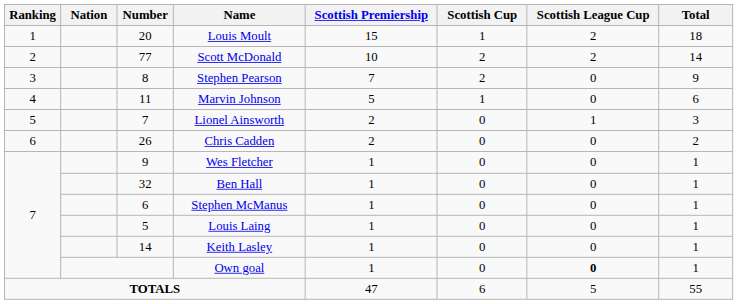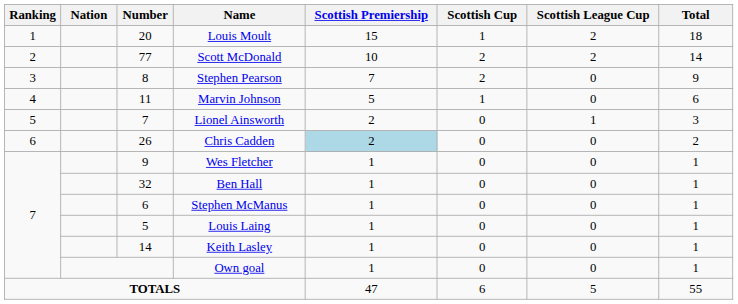(371, 141) no background -> (371, 141) lightblue background
(593, 267) bold -> (593, 267) normal
